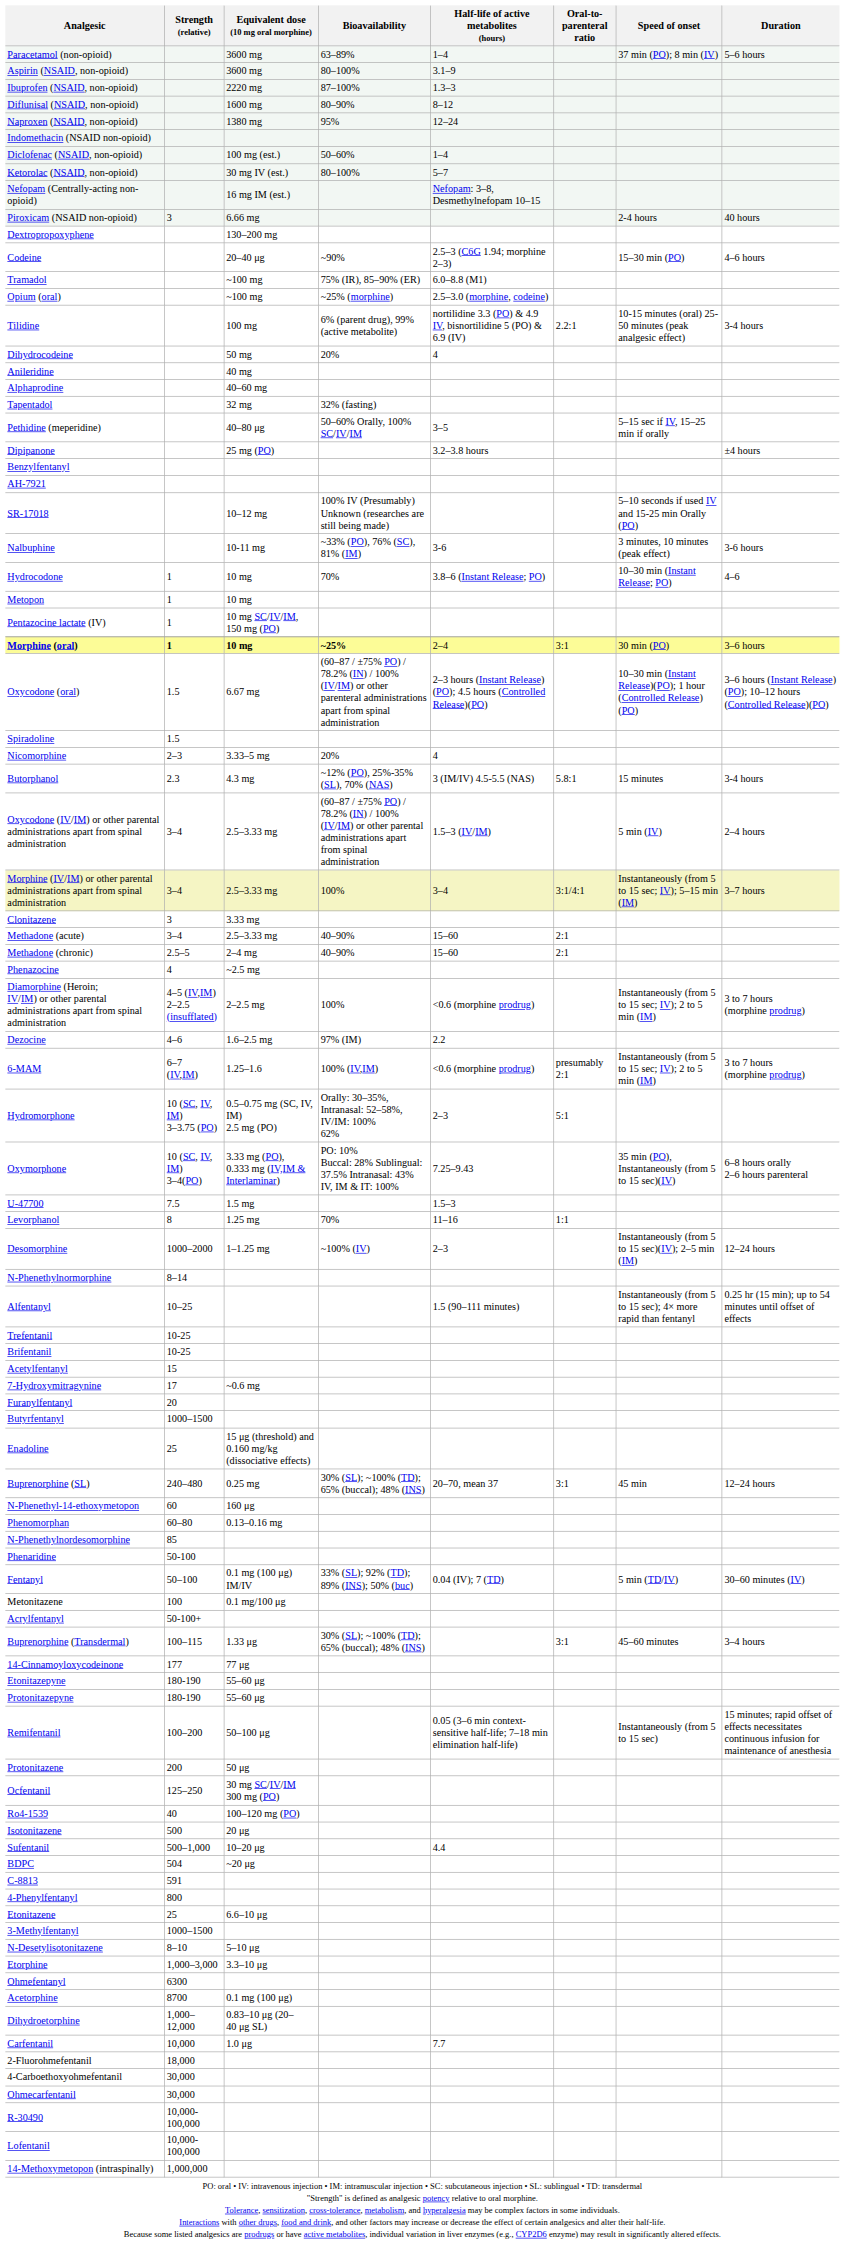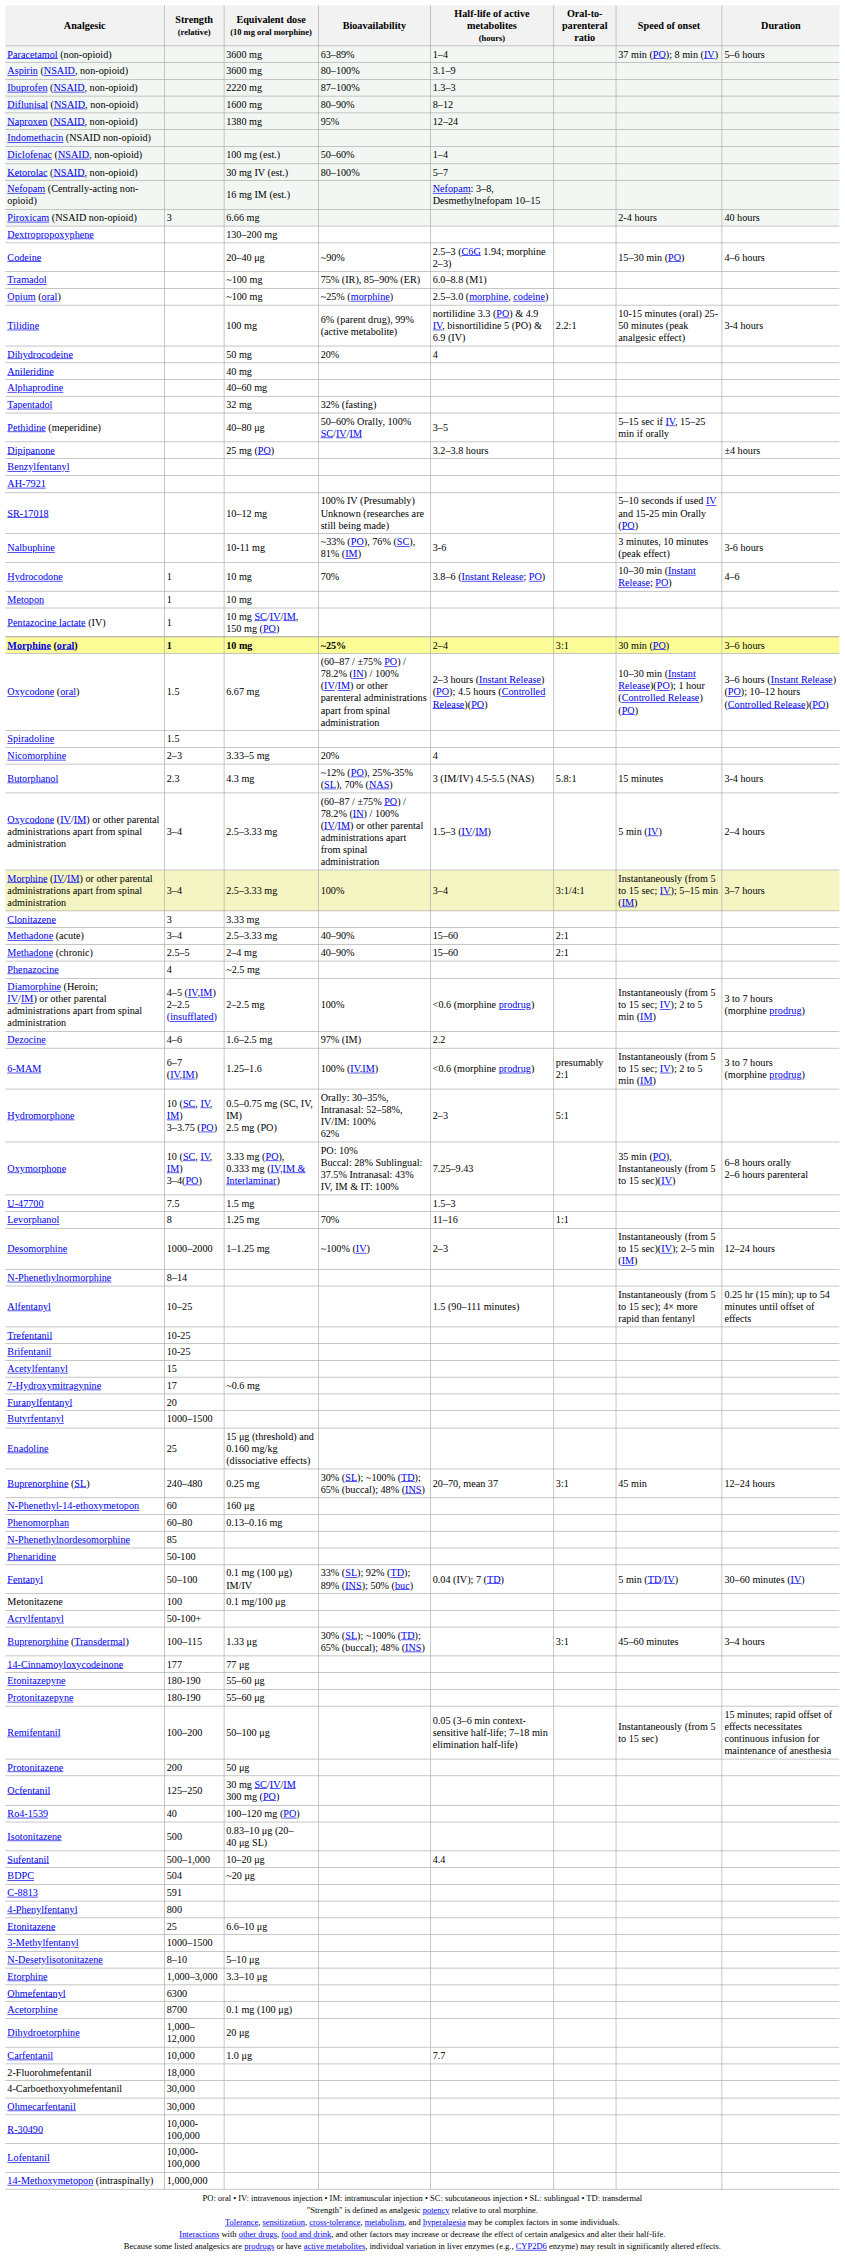(238, 1830) 20 μg -> (260, 1836) 0.83–10 μg (20–40 μg SL)
(260, 2021) 0.83–10 μg (20–40 μg SL) -> (238, 2033) 20 μg
